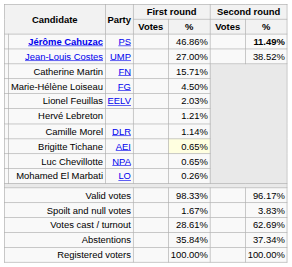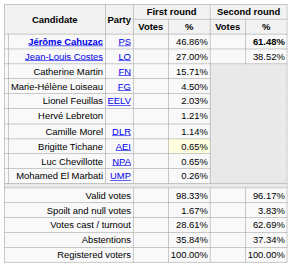(269, 42) 11.49% -> (269, 42) 61.48%
(120, 57) UMP -> (125, 57) LO
(125, 176) LO -> (120, 176) UMP
